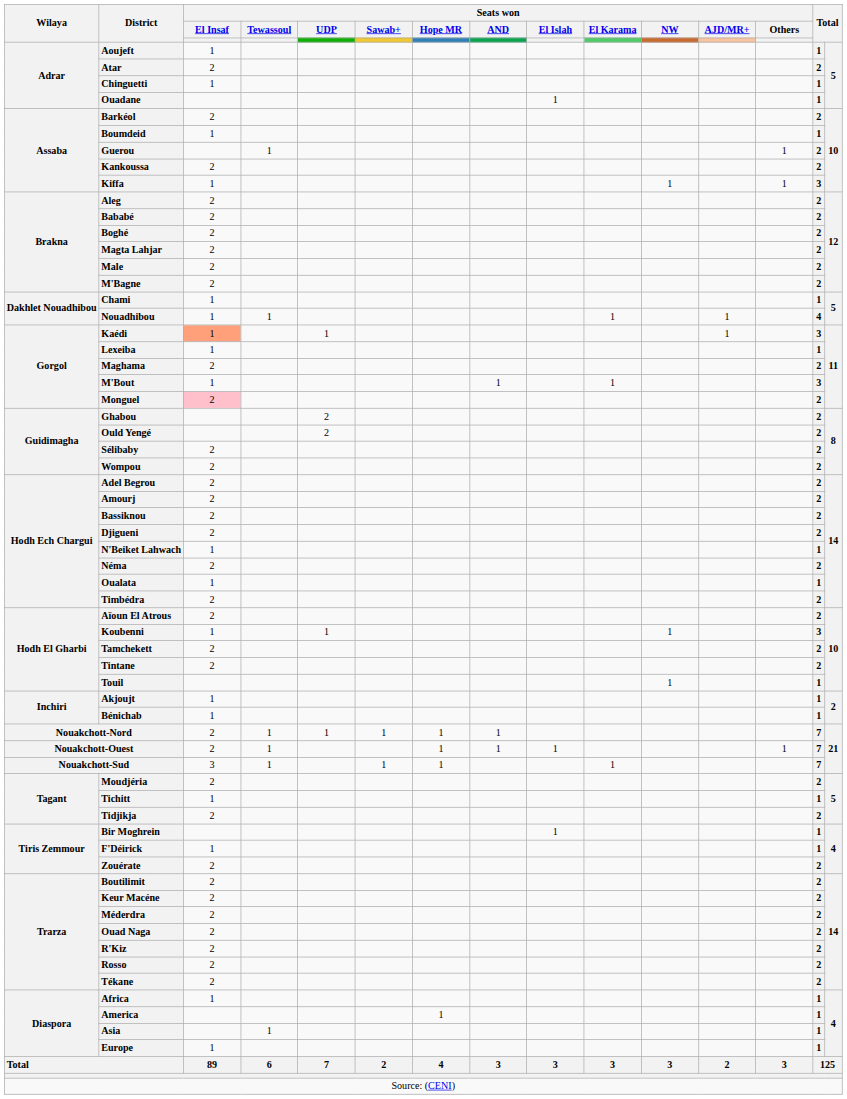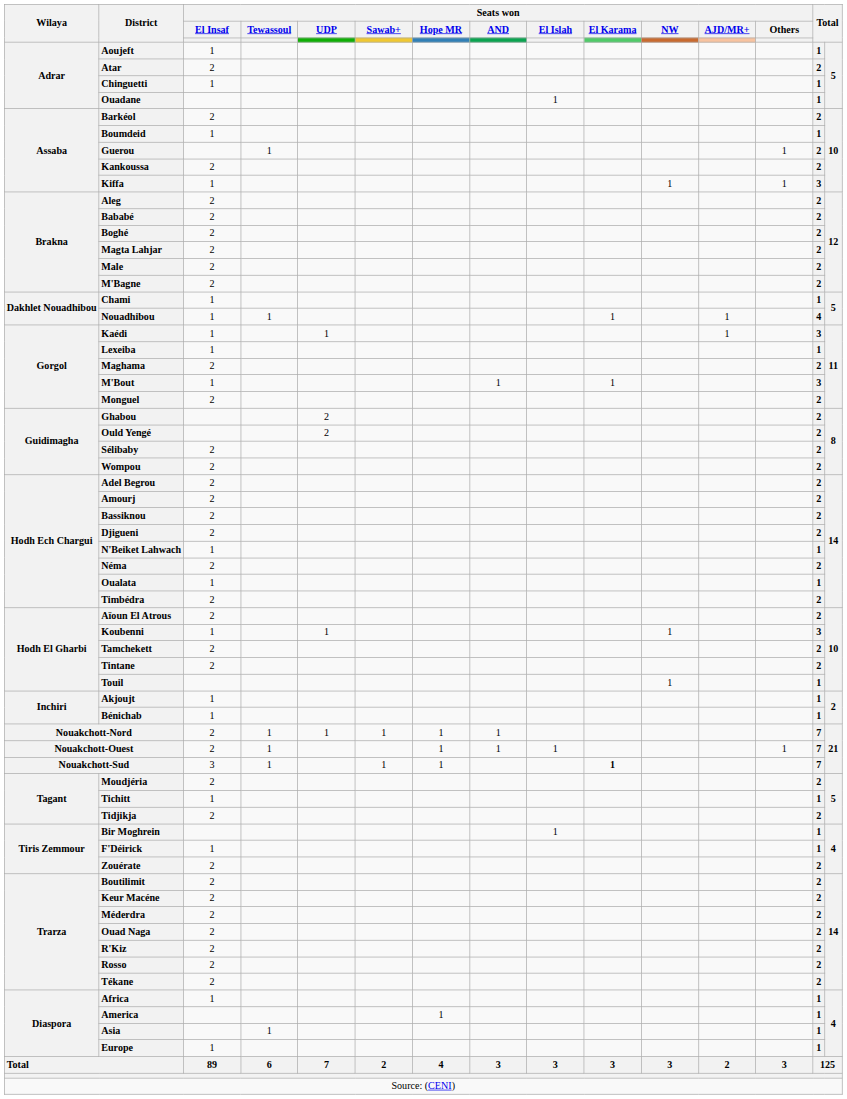(212, 333) lightsalmon background -> (212, 333) no background
(212, 400) pink background -> (212, 400) no background
(613, 766) normal -> (613, 766) bold
